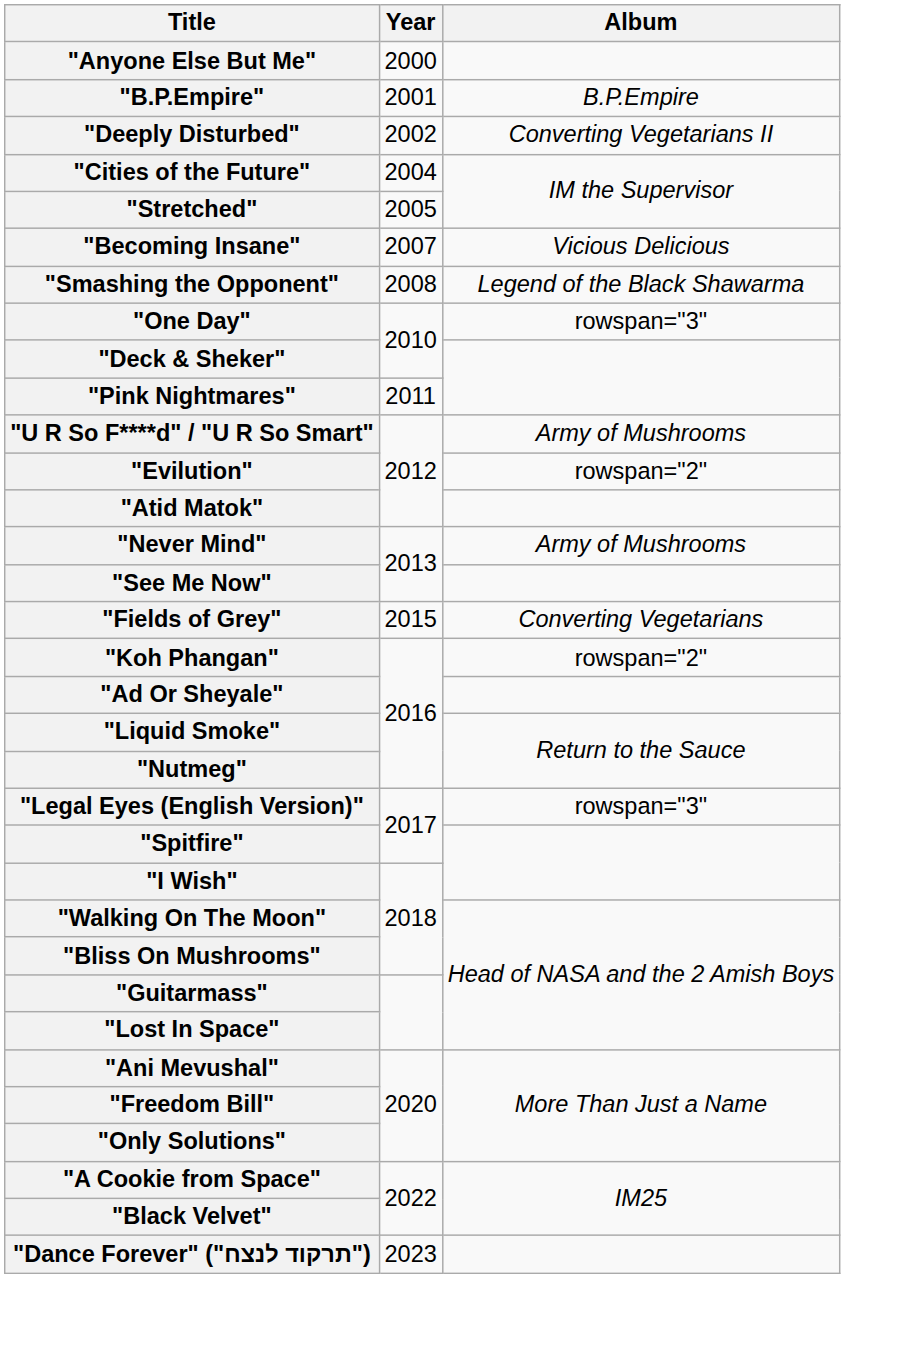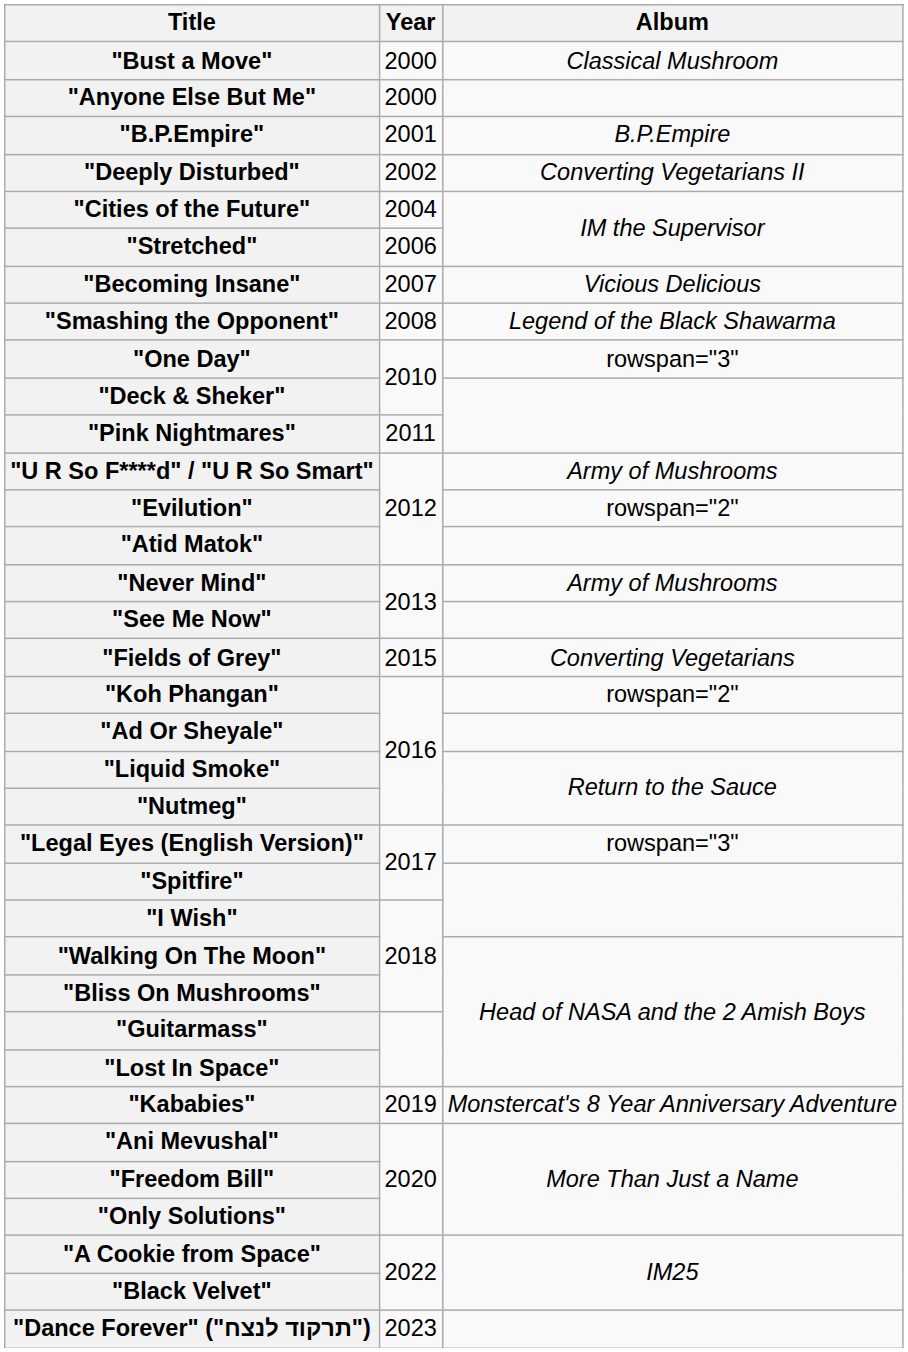+ row: (192, 60)
(411, 209) 2005 -> (411, 246) 2006
+ row: (192, 1104)
